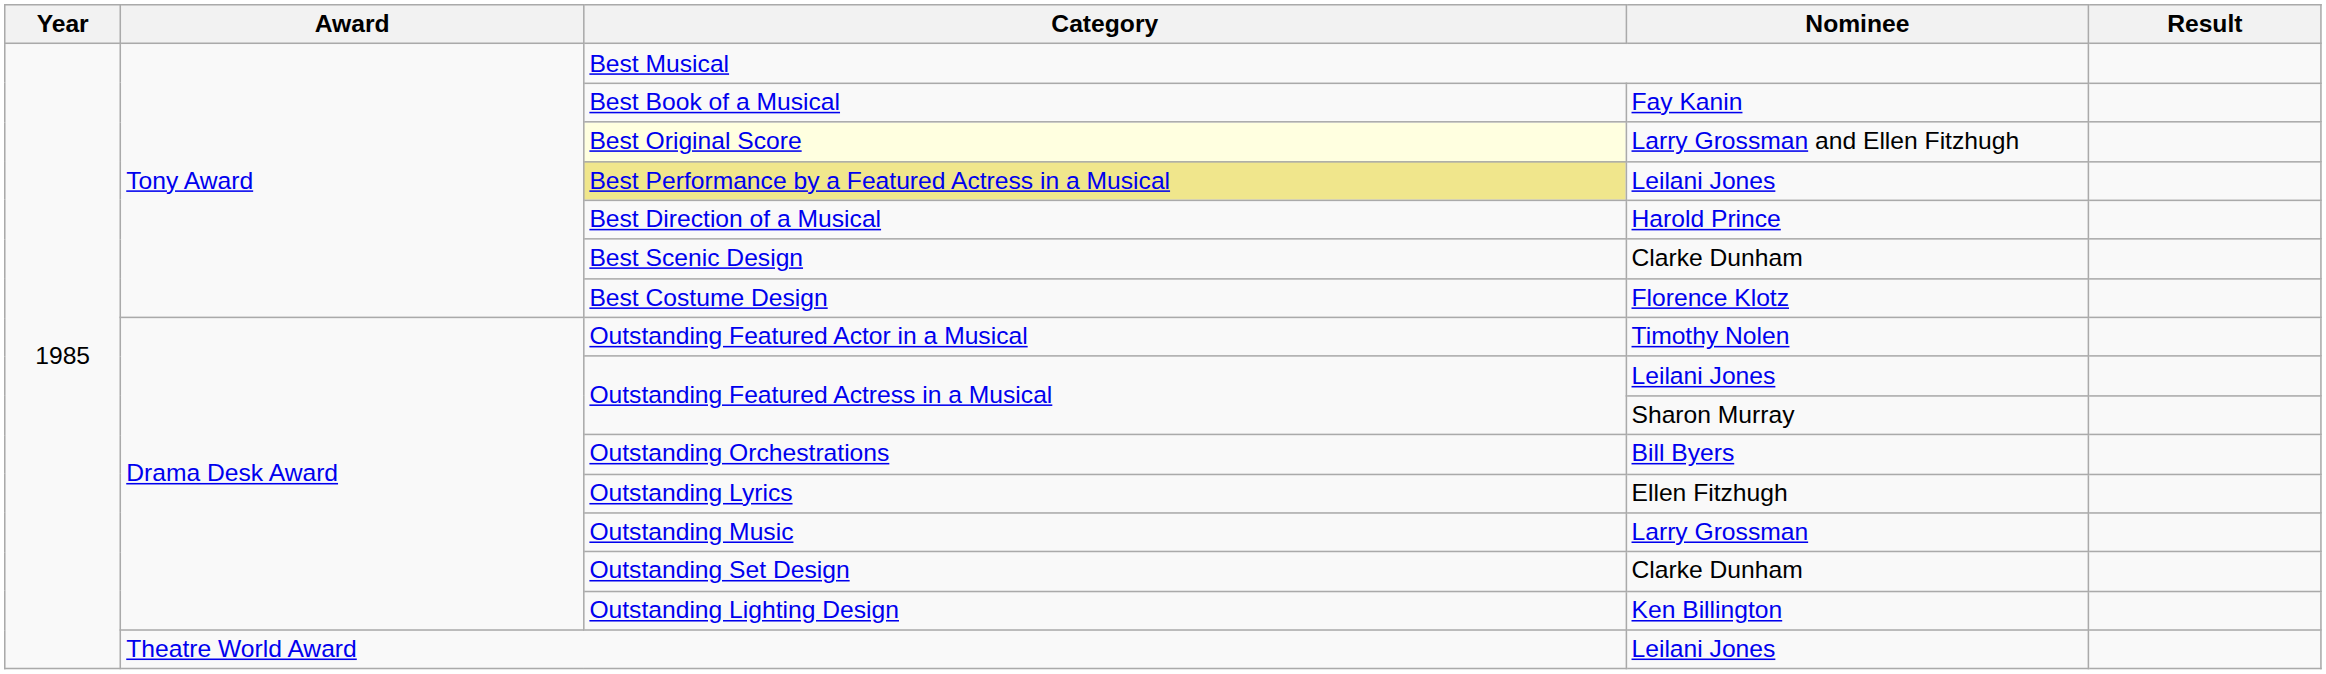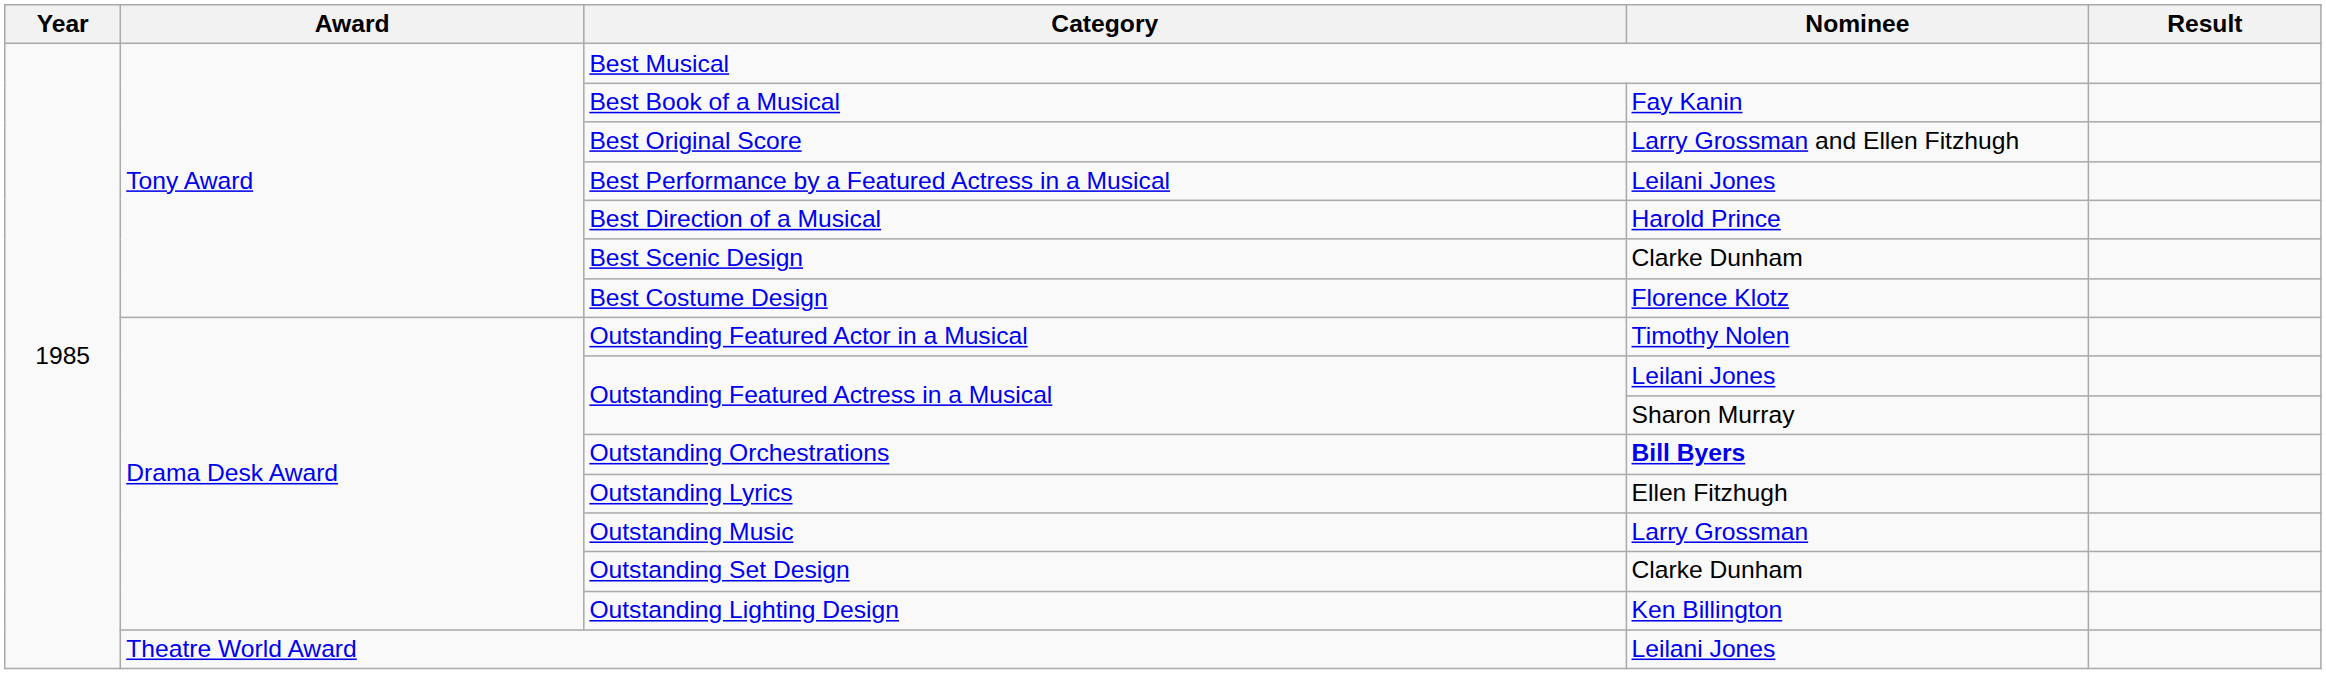(696, 141) lightyellow background -> (696, 141) no background
(880, 180) khaki background -> (880, 180) no background
(1683, 453) normal -> (1688, 453) bold
